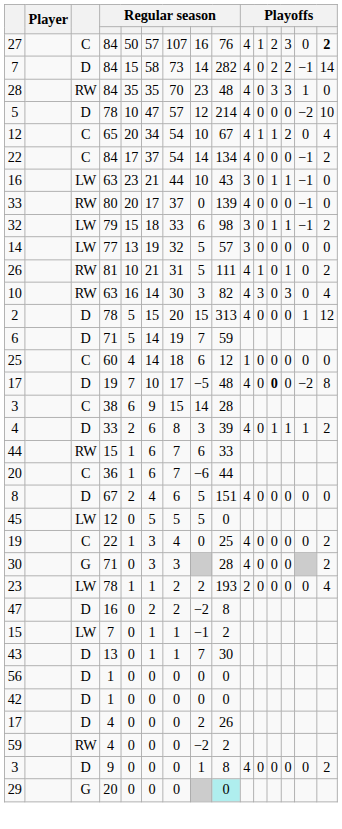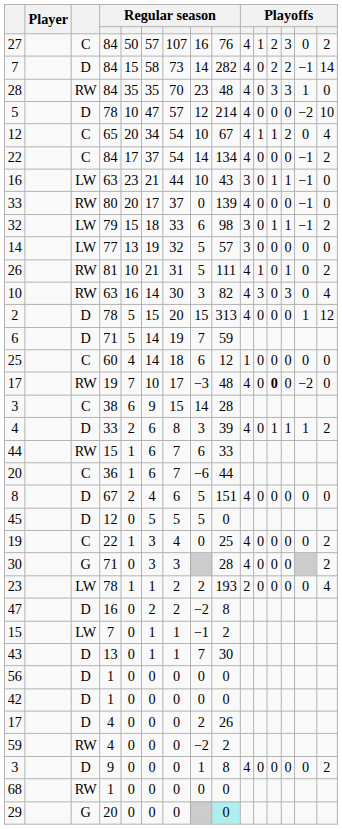(327, 44) bold -> (327, 44) normal
(86, 383) D -> (86, 383) RW
(201, 383) −5 -> (201, 383) −3
(327, 383) 8 -> (327, 383) 0
(86, 519) LW -> (86, 519) D
+ row: (15, 790)
